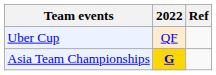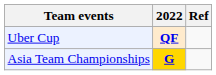(169, 37) normal -> (169, 37) bold
